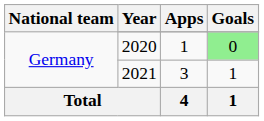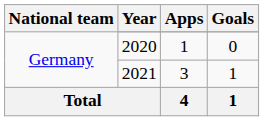(233, 45) lightgreen background -> (233, 45) no background
